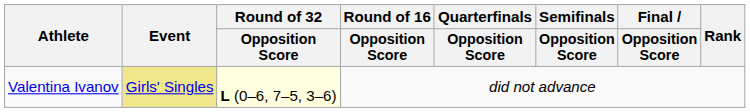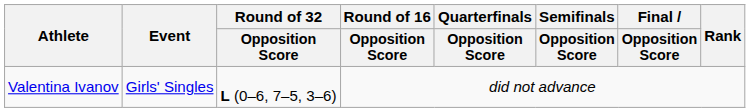(170, 87) khaki background -> (170, 87) no background
(279, 96) lightyellow background -> (279, 96) no background
